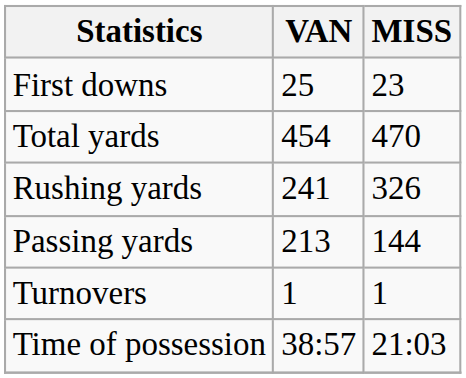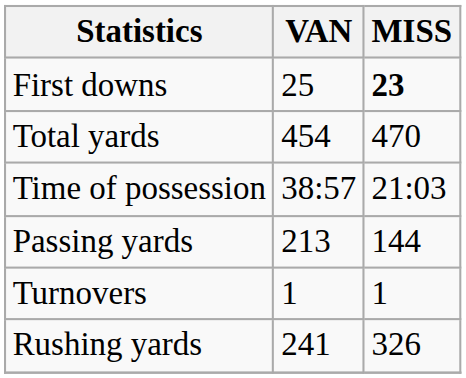(388, 83) normal -> (388, 83) bold
rows swapped: (107, 188) <-> (139, 345)
